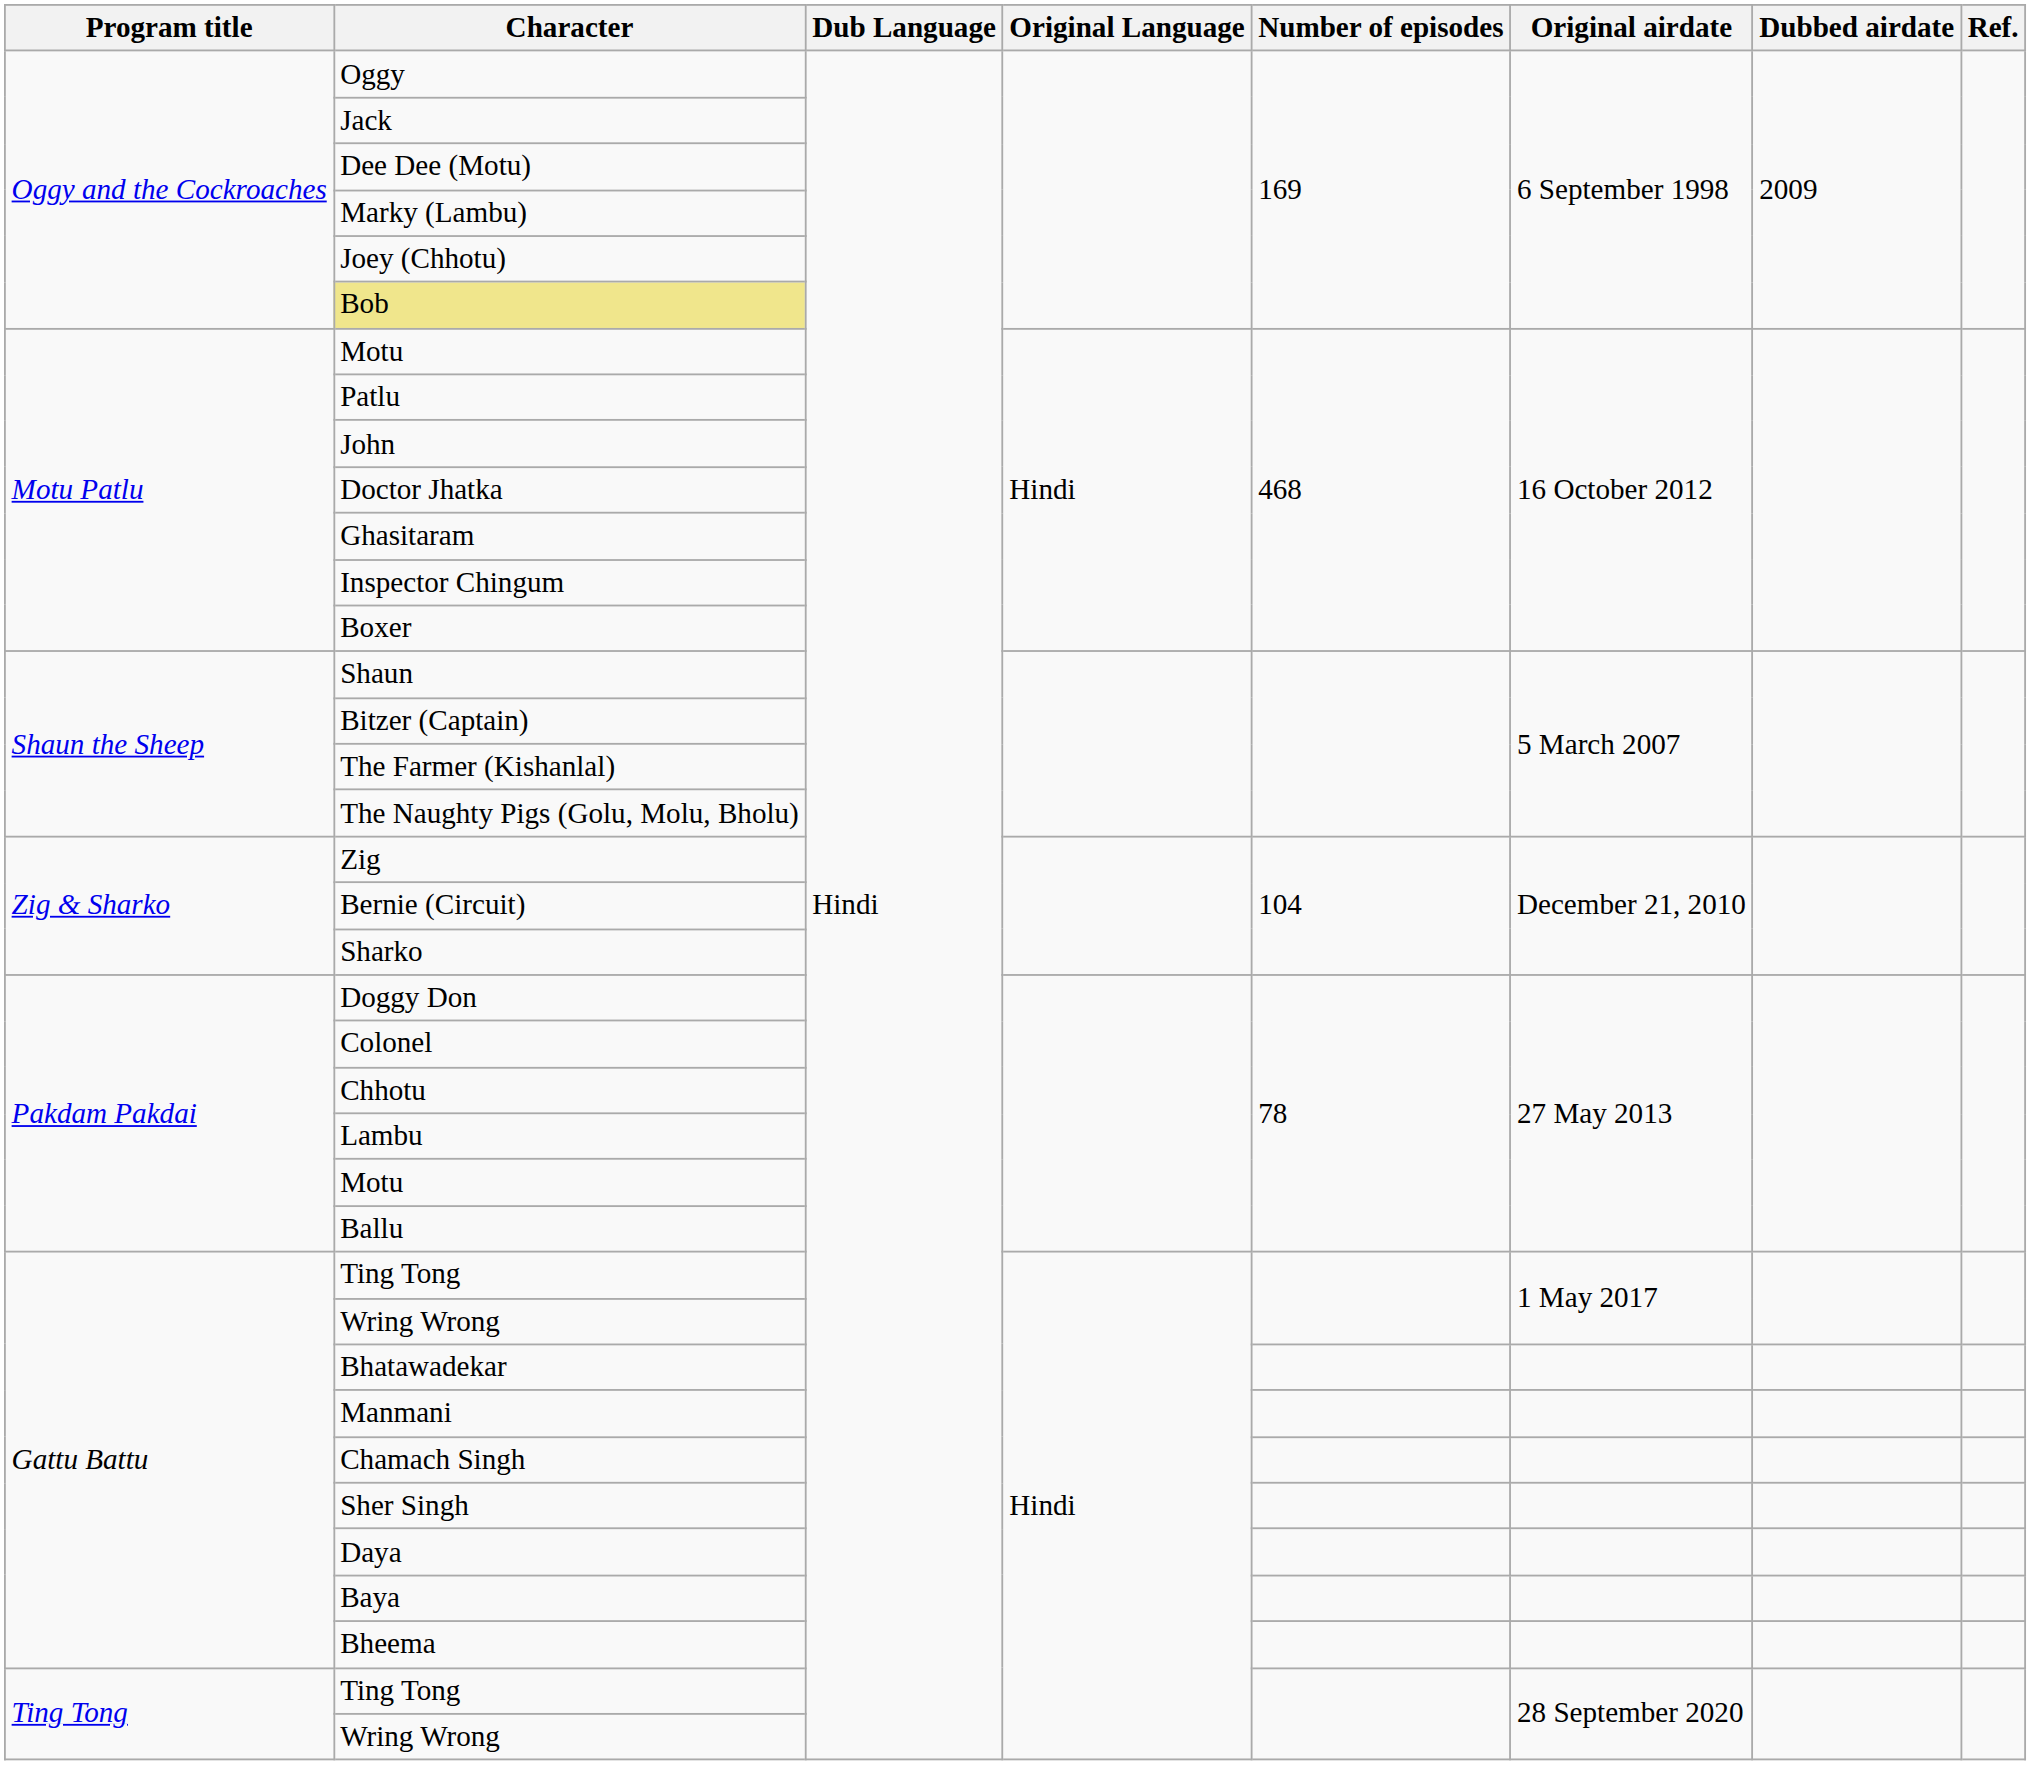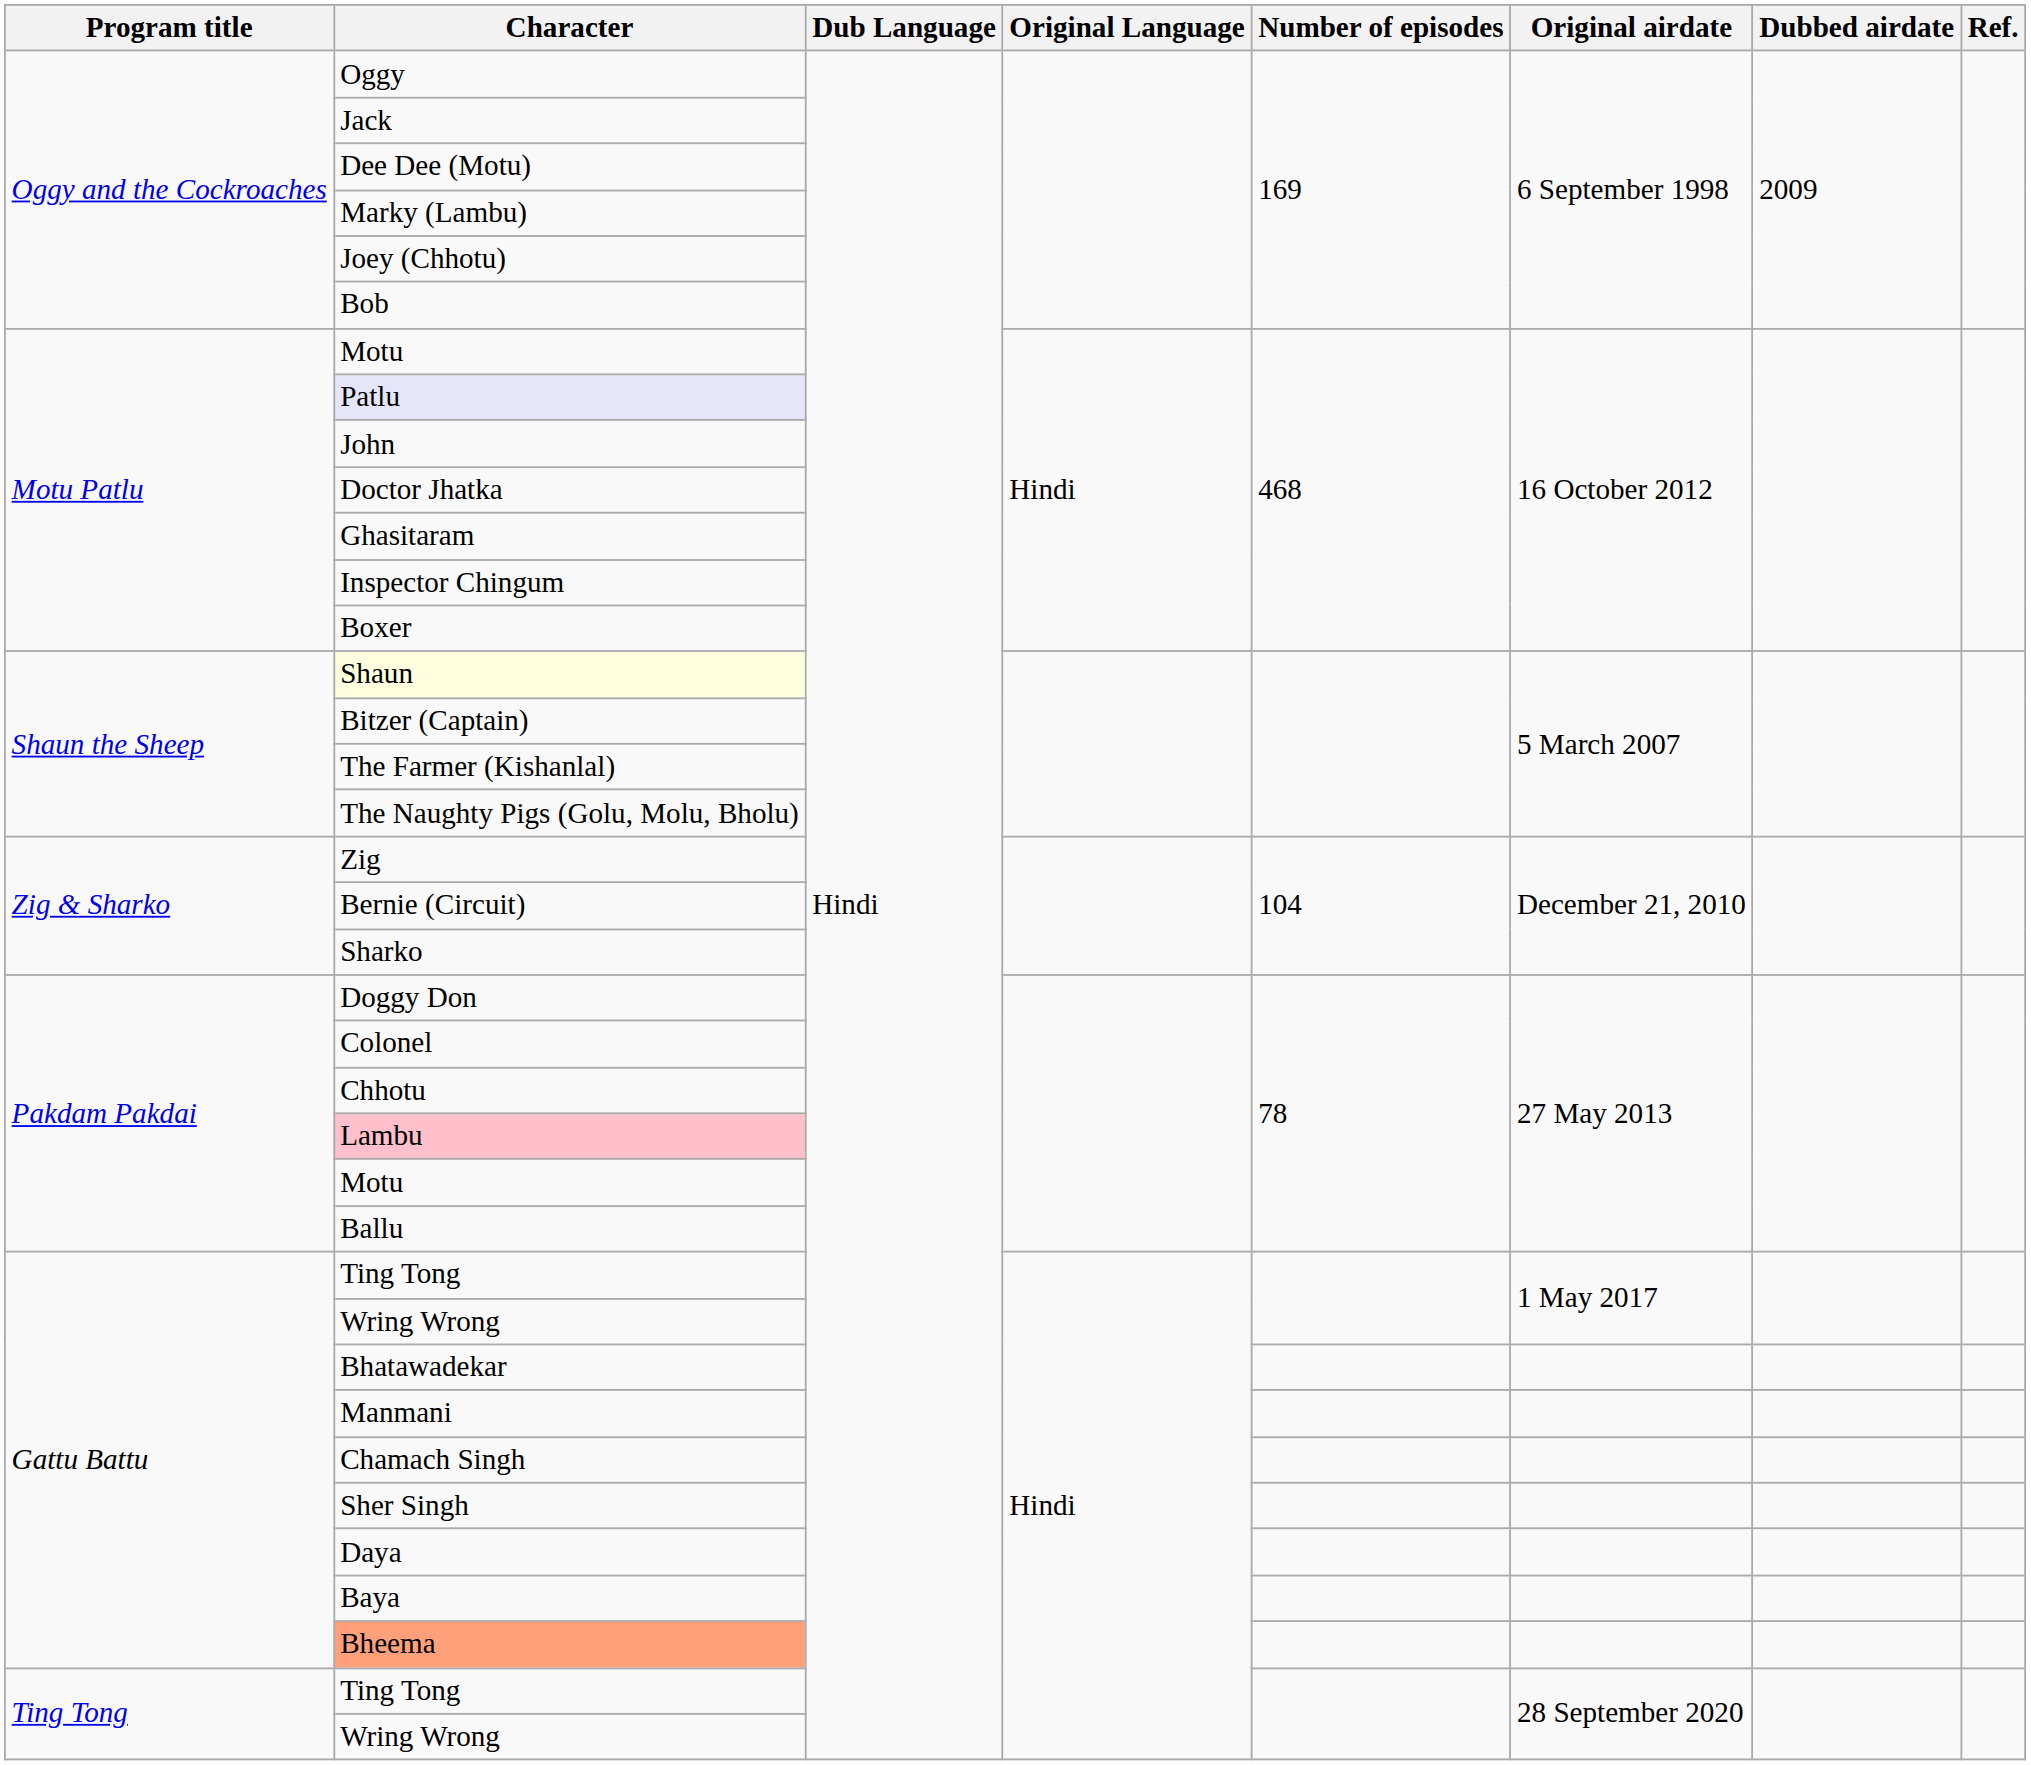(364, 304) khaki background -> (364, 304) no background
(370, 397) no background -> (370, 397) lavender background
(377, 674) no background -> (377, 674) lightyellow background
(381, 1135) no background -> (381, 1135) pink background
(388, 1643) no background -> (388, 1643) lightsalmon background
